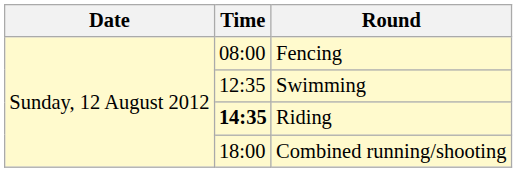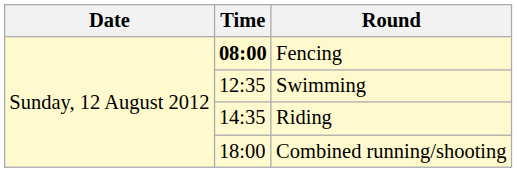(242, 53) normal -> (243, 53) bold
(243, 118) bold -> (242, 118) normal
